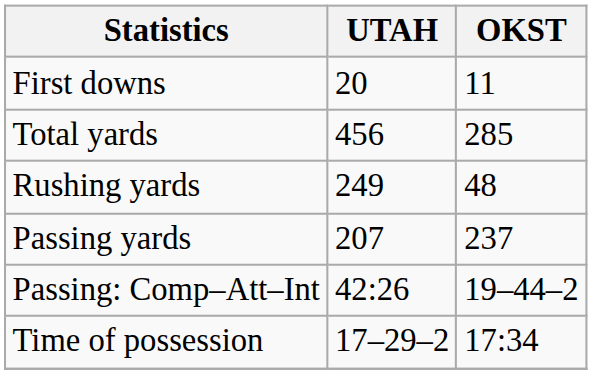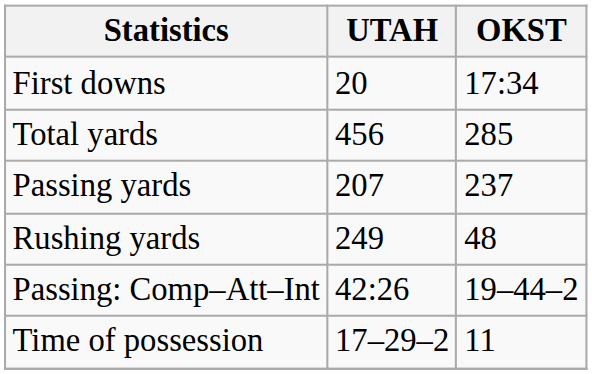(480, 82) 11 -> (501, 82) 17:34
rows swapped: (106, 186) <-> (102, 238)
(501, 341) 17:34 -> (480, 341) 11
